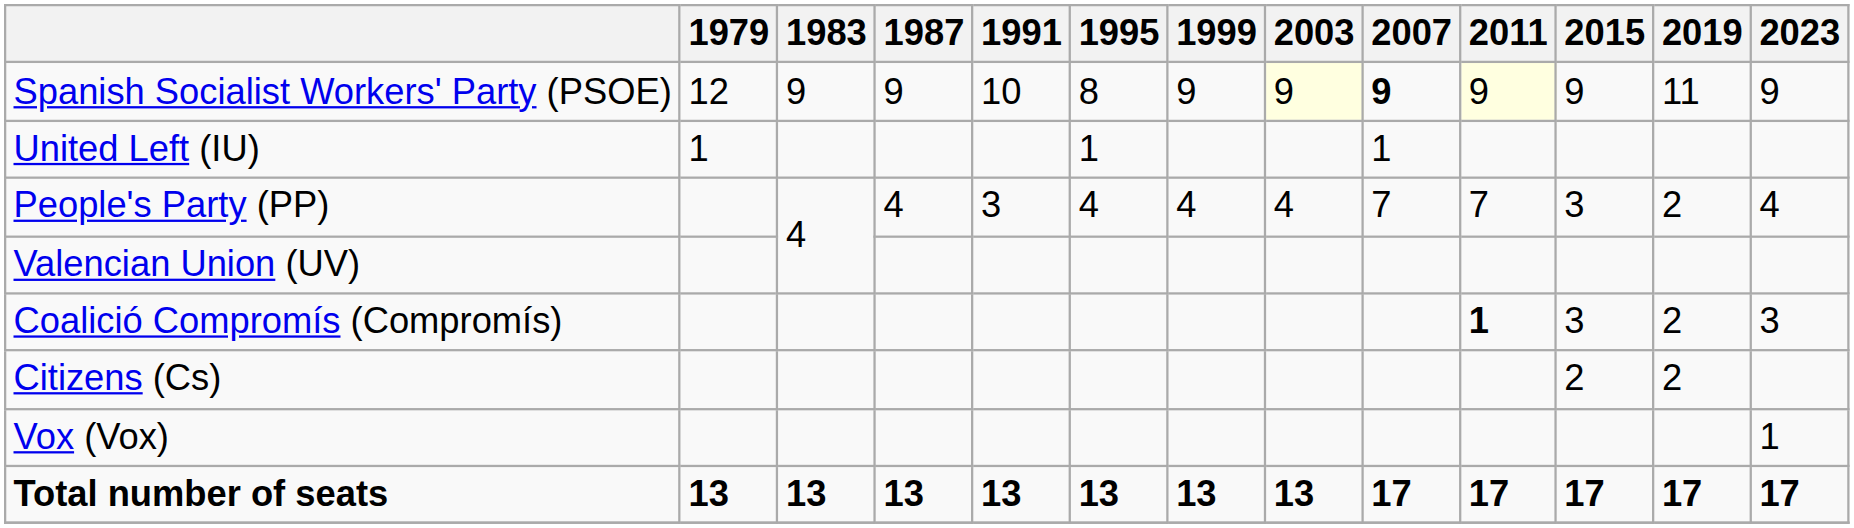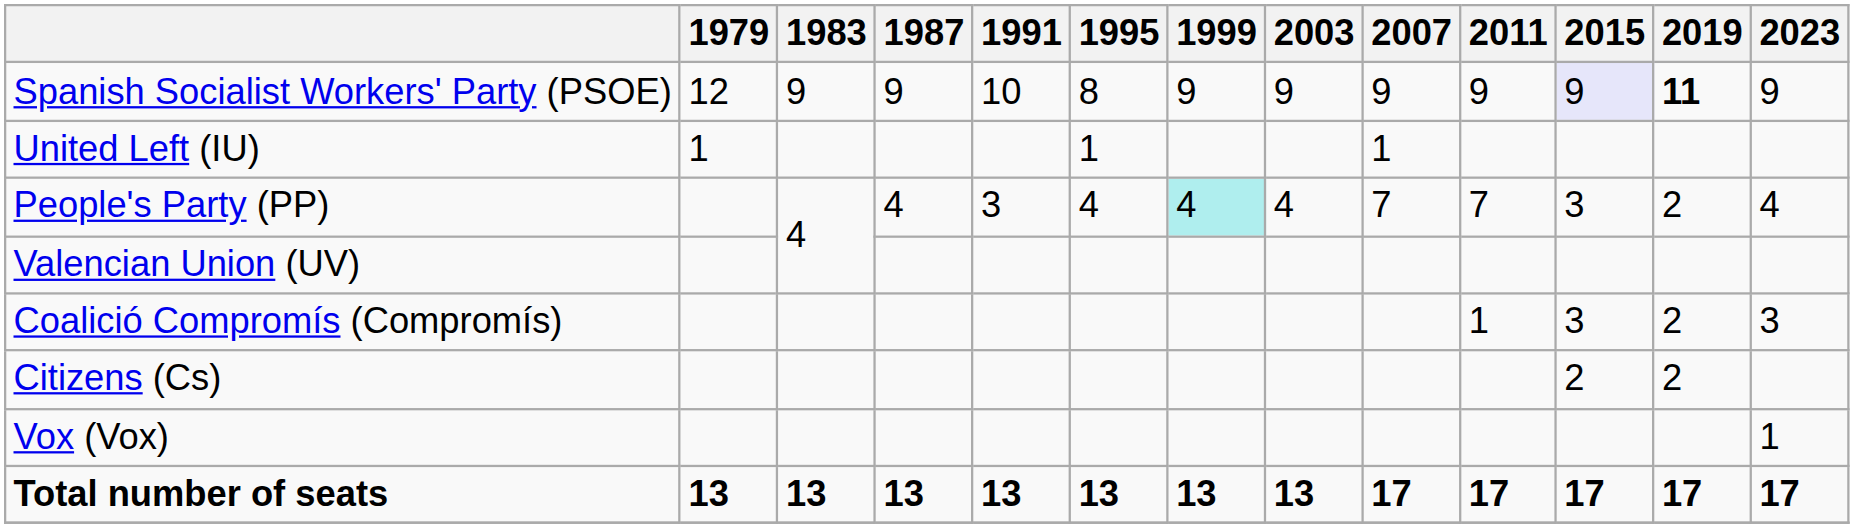(1284, 90) lightyellow background -> (1284, 90) no background
(1381, 90) bold -> (1381, 90) normal
(1479, 90) lightyellow background -> (1479, 90) no background
(1574, 90) no background -> (1574, 90) lavender background
(1681, 90) normal -> (1681, 90) bold
(1186, 206) no background -> (1186, 206) paleturquoise background
(1479, 321) bold -> (1479, 321) normal
